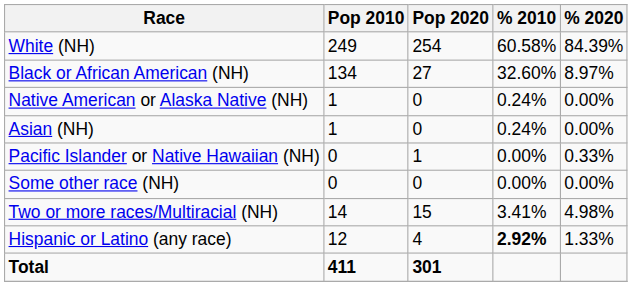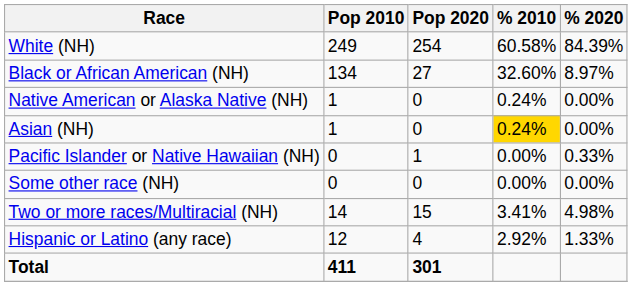(522, 128) no background -> (522, 128) gold background
(522, 239) bold -> (522, 239) normal
